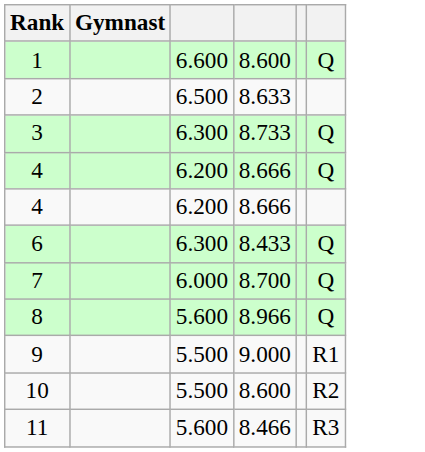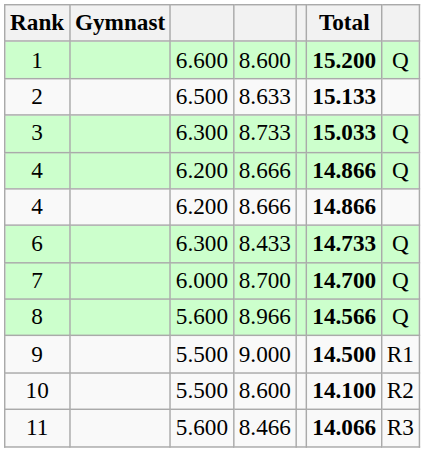+ column: (344, 22)
